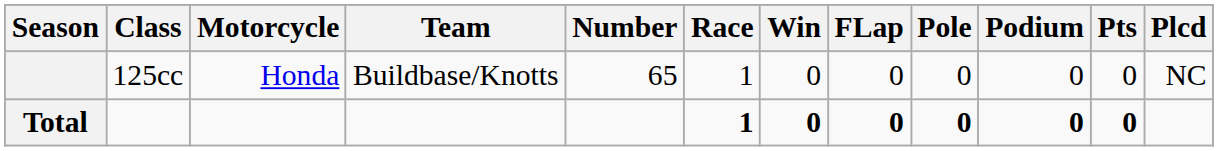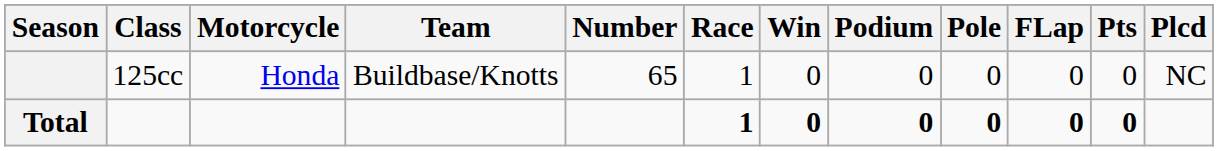columns swapped: (1035, 27) <-> (869, 27)
